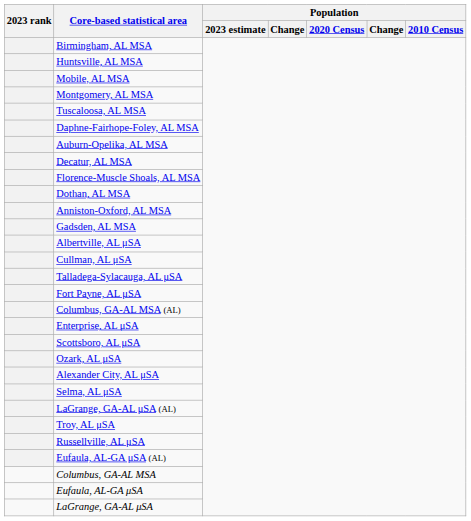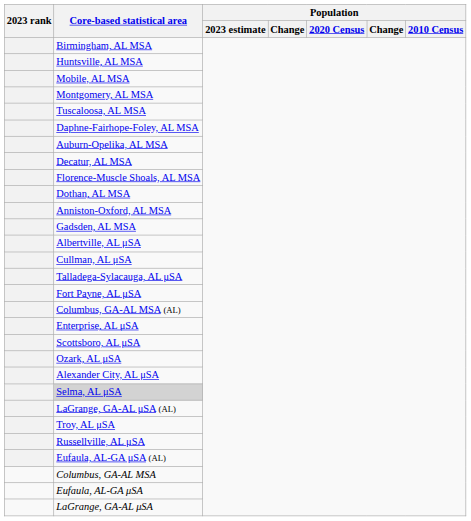(89, 392) no background -> (89, 392) lightgrey background
